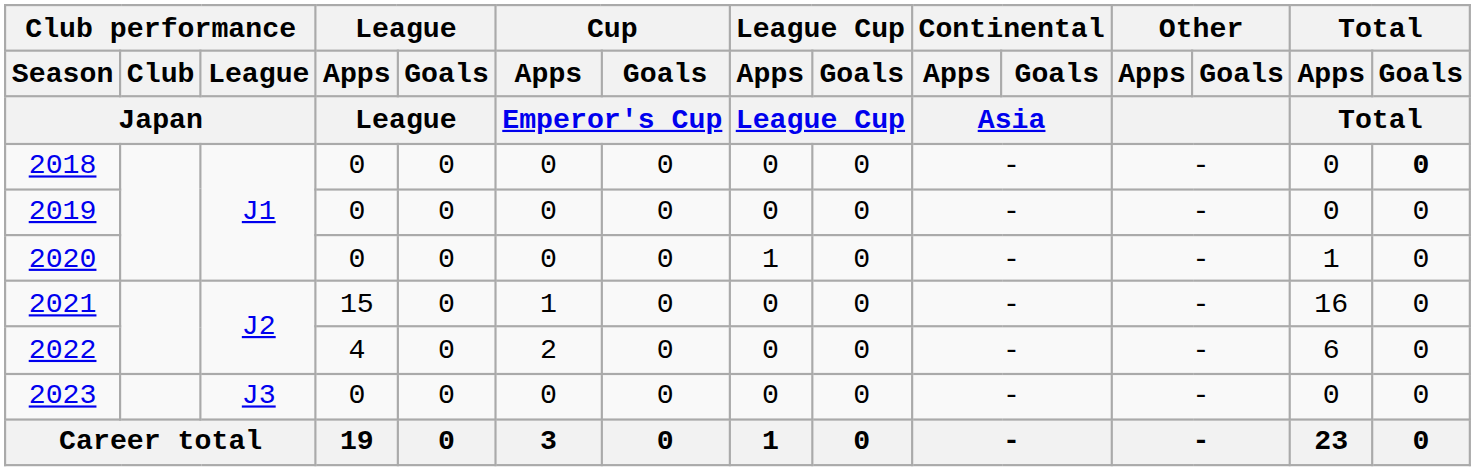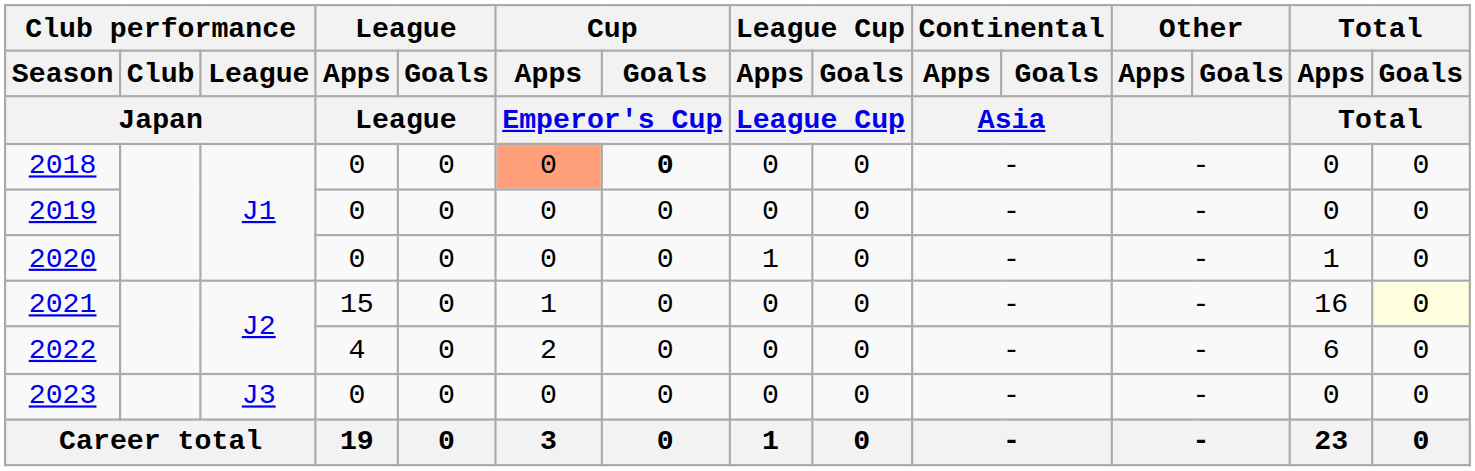(548, 166) no background -> (548, 166) lightsalmon background
(665, 166) normal -> (665, 166) bold
(1421, 166) bold -> (1421, 166) normal
(1421, 304) no background -> (1421, 304) lightyellow background
